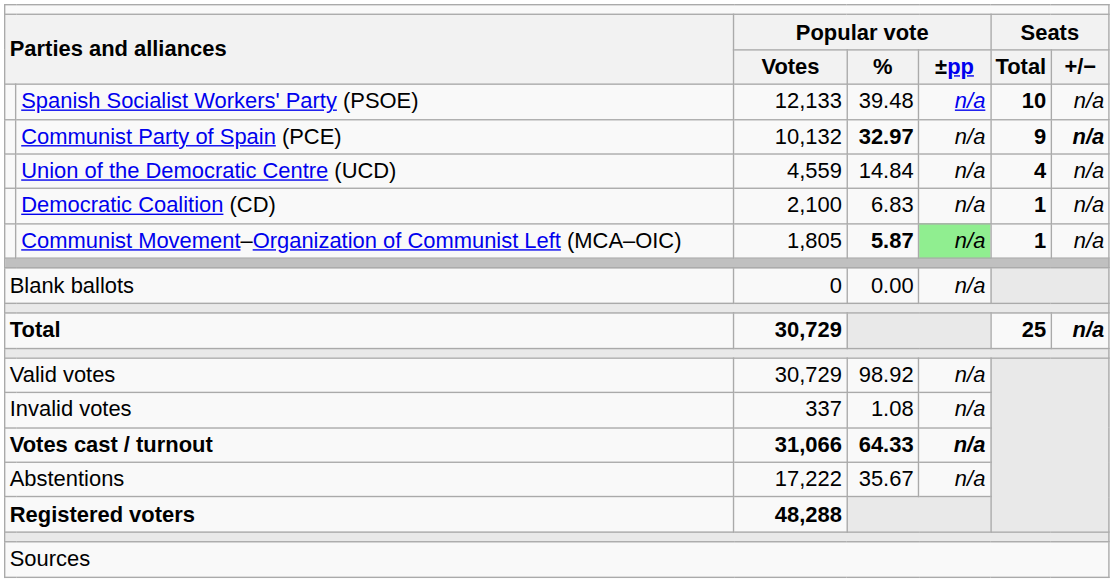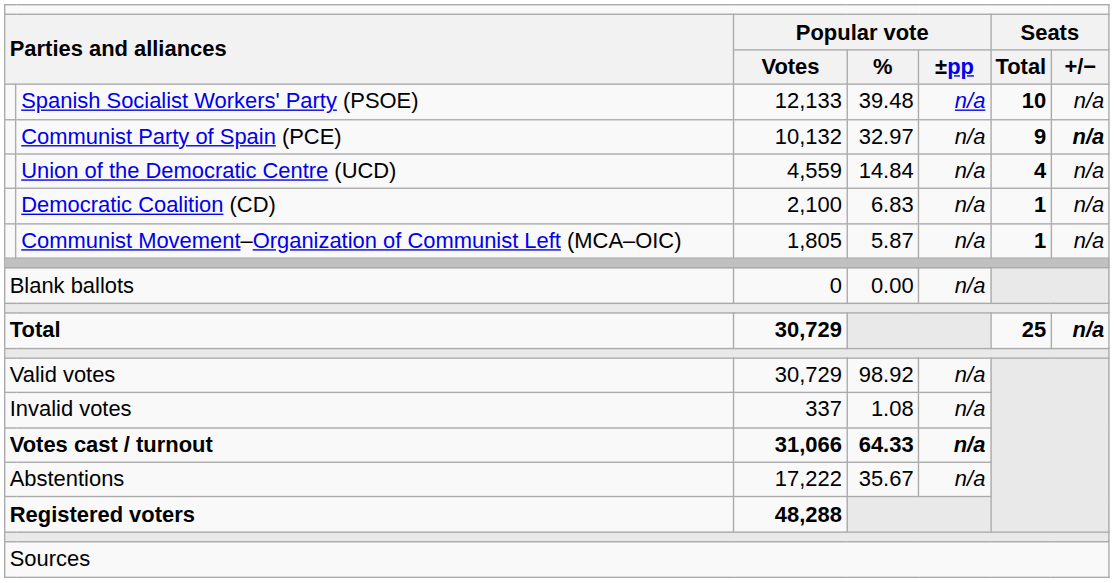(886, 136) bold -> (886, 136) normal
(892, 240) bold -> (892, 240) normal
(970, 240) lightgreen background -> (970, 240) no background
